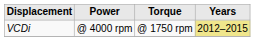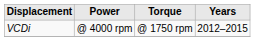(223, 28) khaki background -> (223, 28) no background
